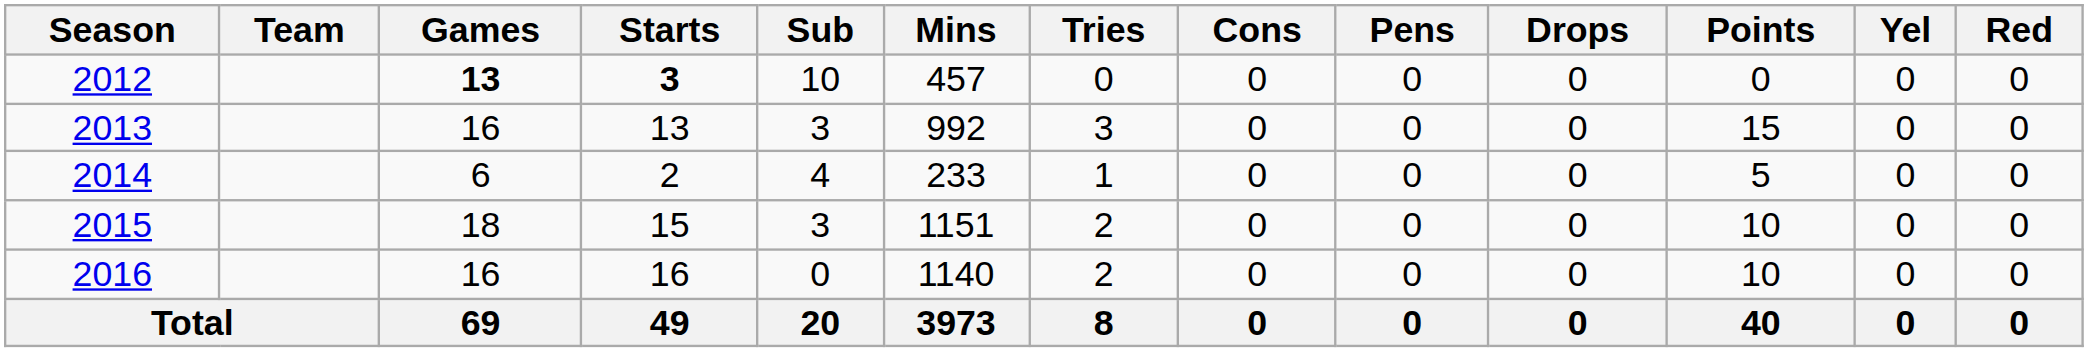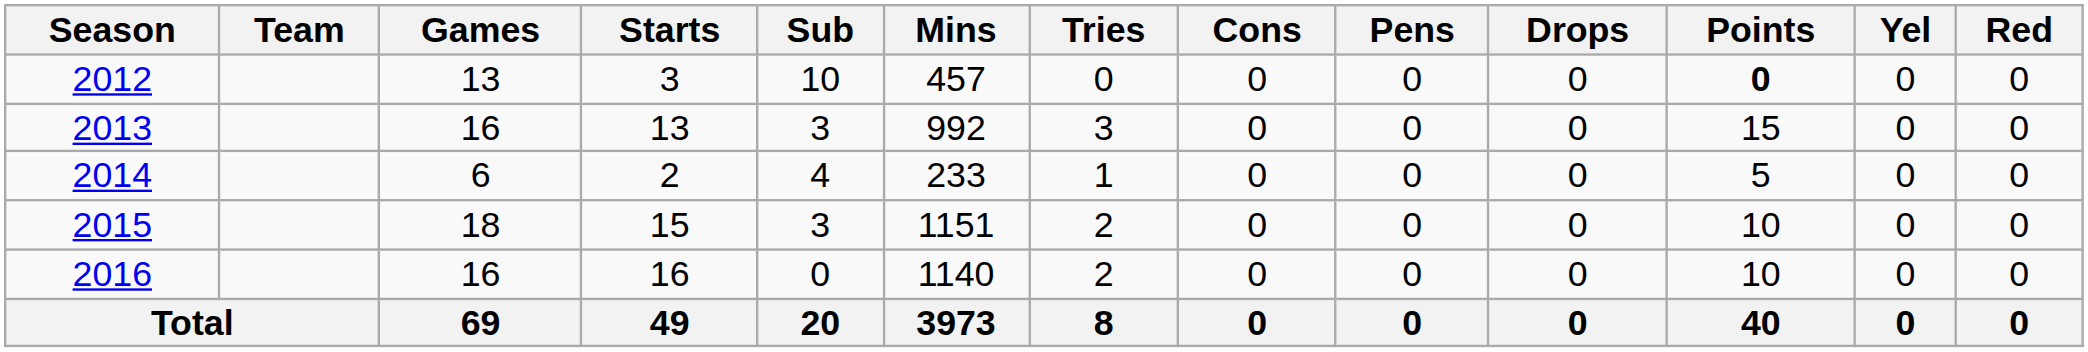(481, 78) bold -> (481, 78) normal
(670, 78) bold -> (670, 78) normal
(1761, 78) normal -> (1761, 78) bold
